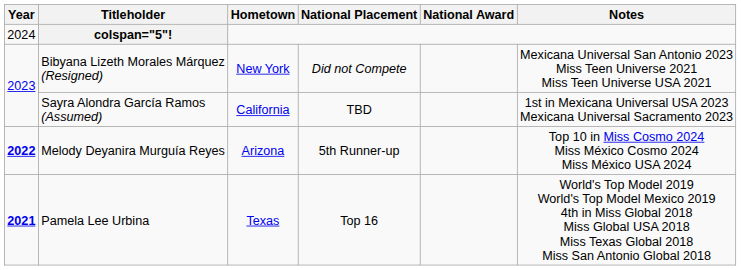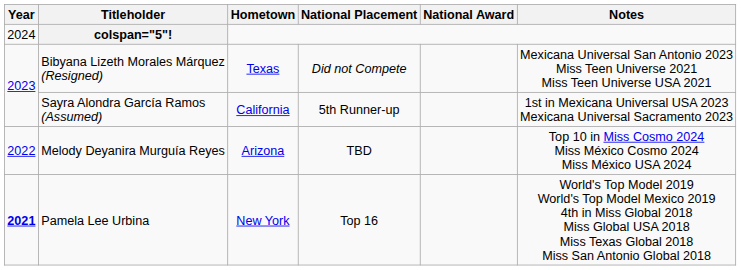(263, 69) New York -> (263, 69) Texas
(359, 110) TBD -> (359, 110) 5th Runner-up
(21, 151) bold -> (21, 151) normal
(359, 151) 5th Runner-up -> (359, 151) TBD
(263, 220) Texas -> (263, 220) New York
